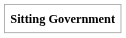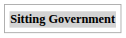(63, 19) no background -> (63, 19) lightgrey background
